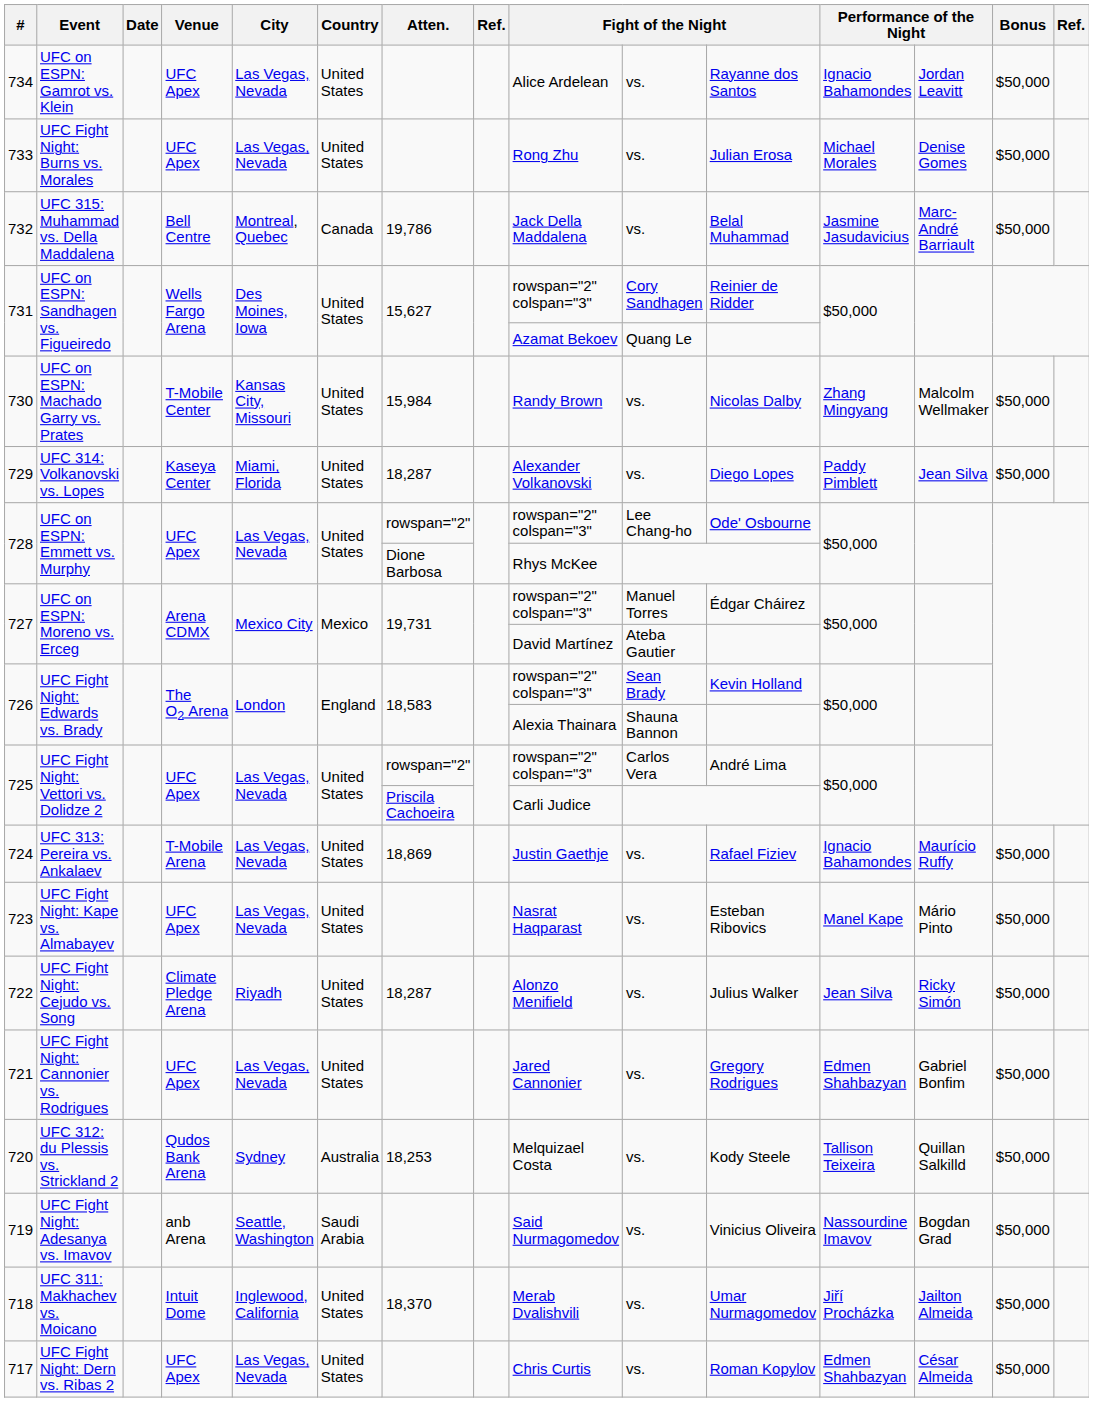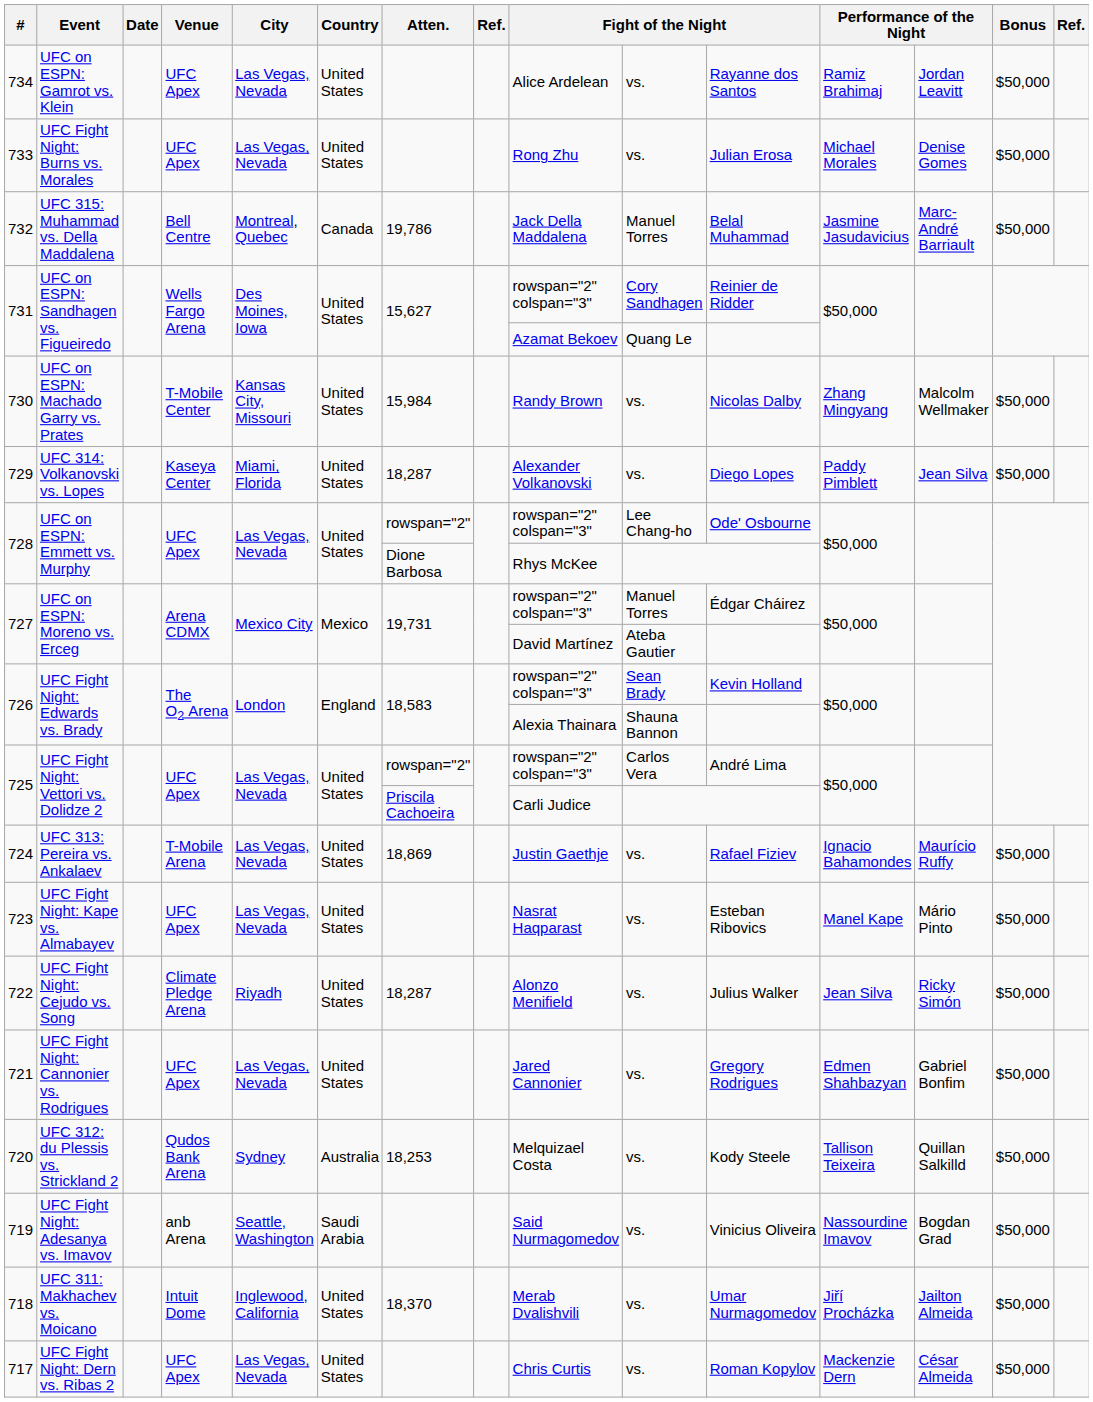(867, 82) Ignacio Bahamondes -> (853, 82) Ramiz Brahimaj
(636, 229) vs. -> (651, 229) Manuel Torres
(865, 1369) Edmen Shahbazyan -> (859, 1369) Mackenzie Dern
